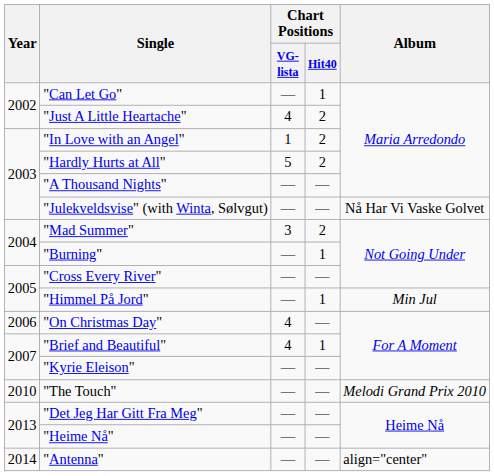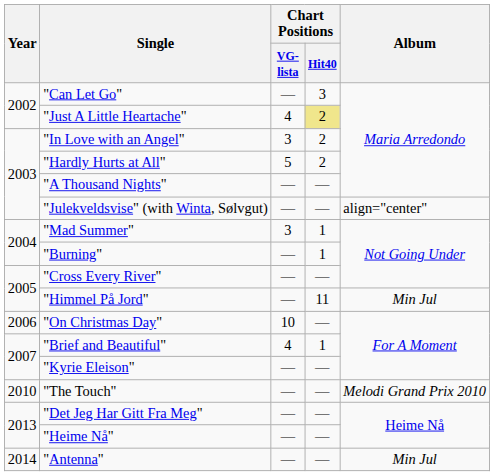(322, 93) 1 -> (322, 93) 3
(322, 116) no background -> (322, 116) khaki background
(288, 139) 1 -> (288, 139) 3
(415, 208) Nå Har Vi Vaske Golvet -> (385, 208) align="center"
(322, 231) 2 -> (322, 231) 1
(322, 299) 1 -> (322, 299) 11
(288, 322) 4 -> (288, 322) 10
(385, 459) align="center" -> (415, 459) Min Jul
